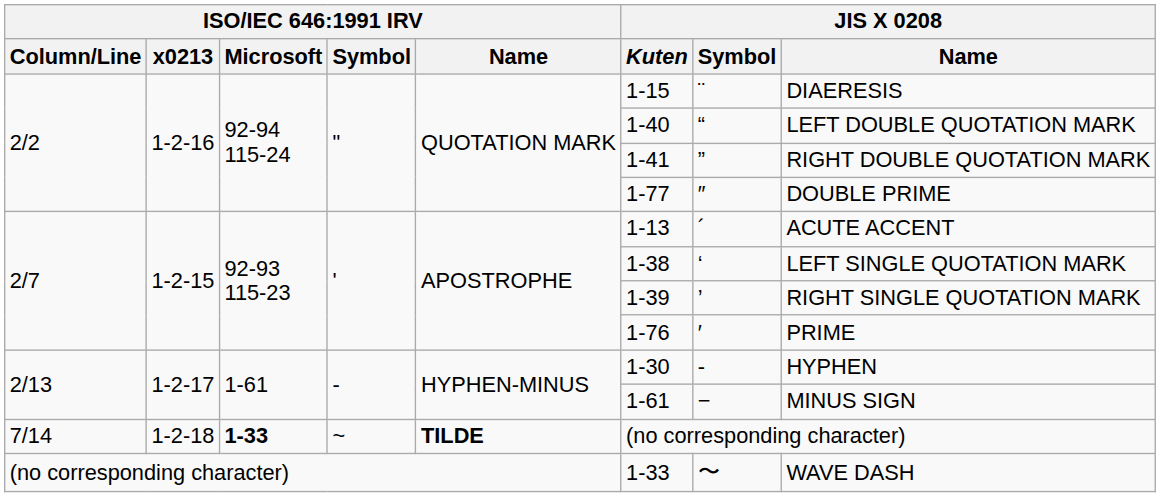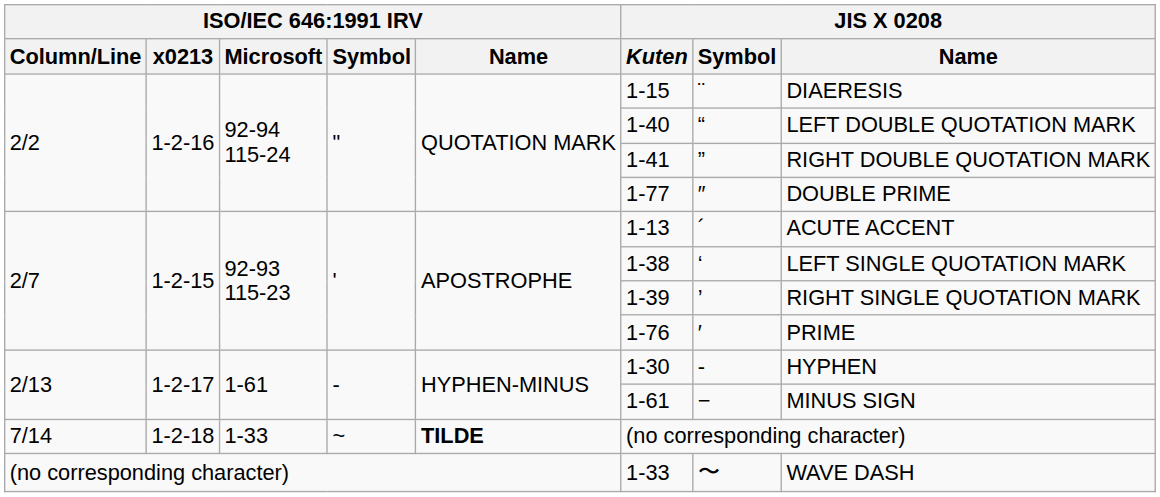(246, 435) bold -> (246, 435) normal
